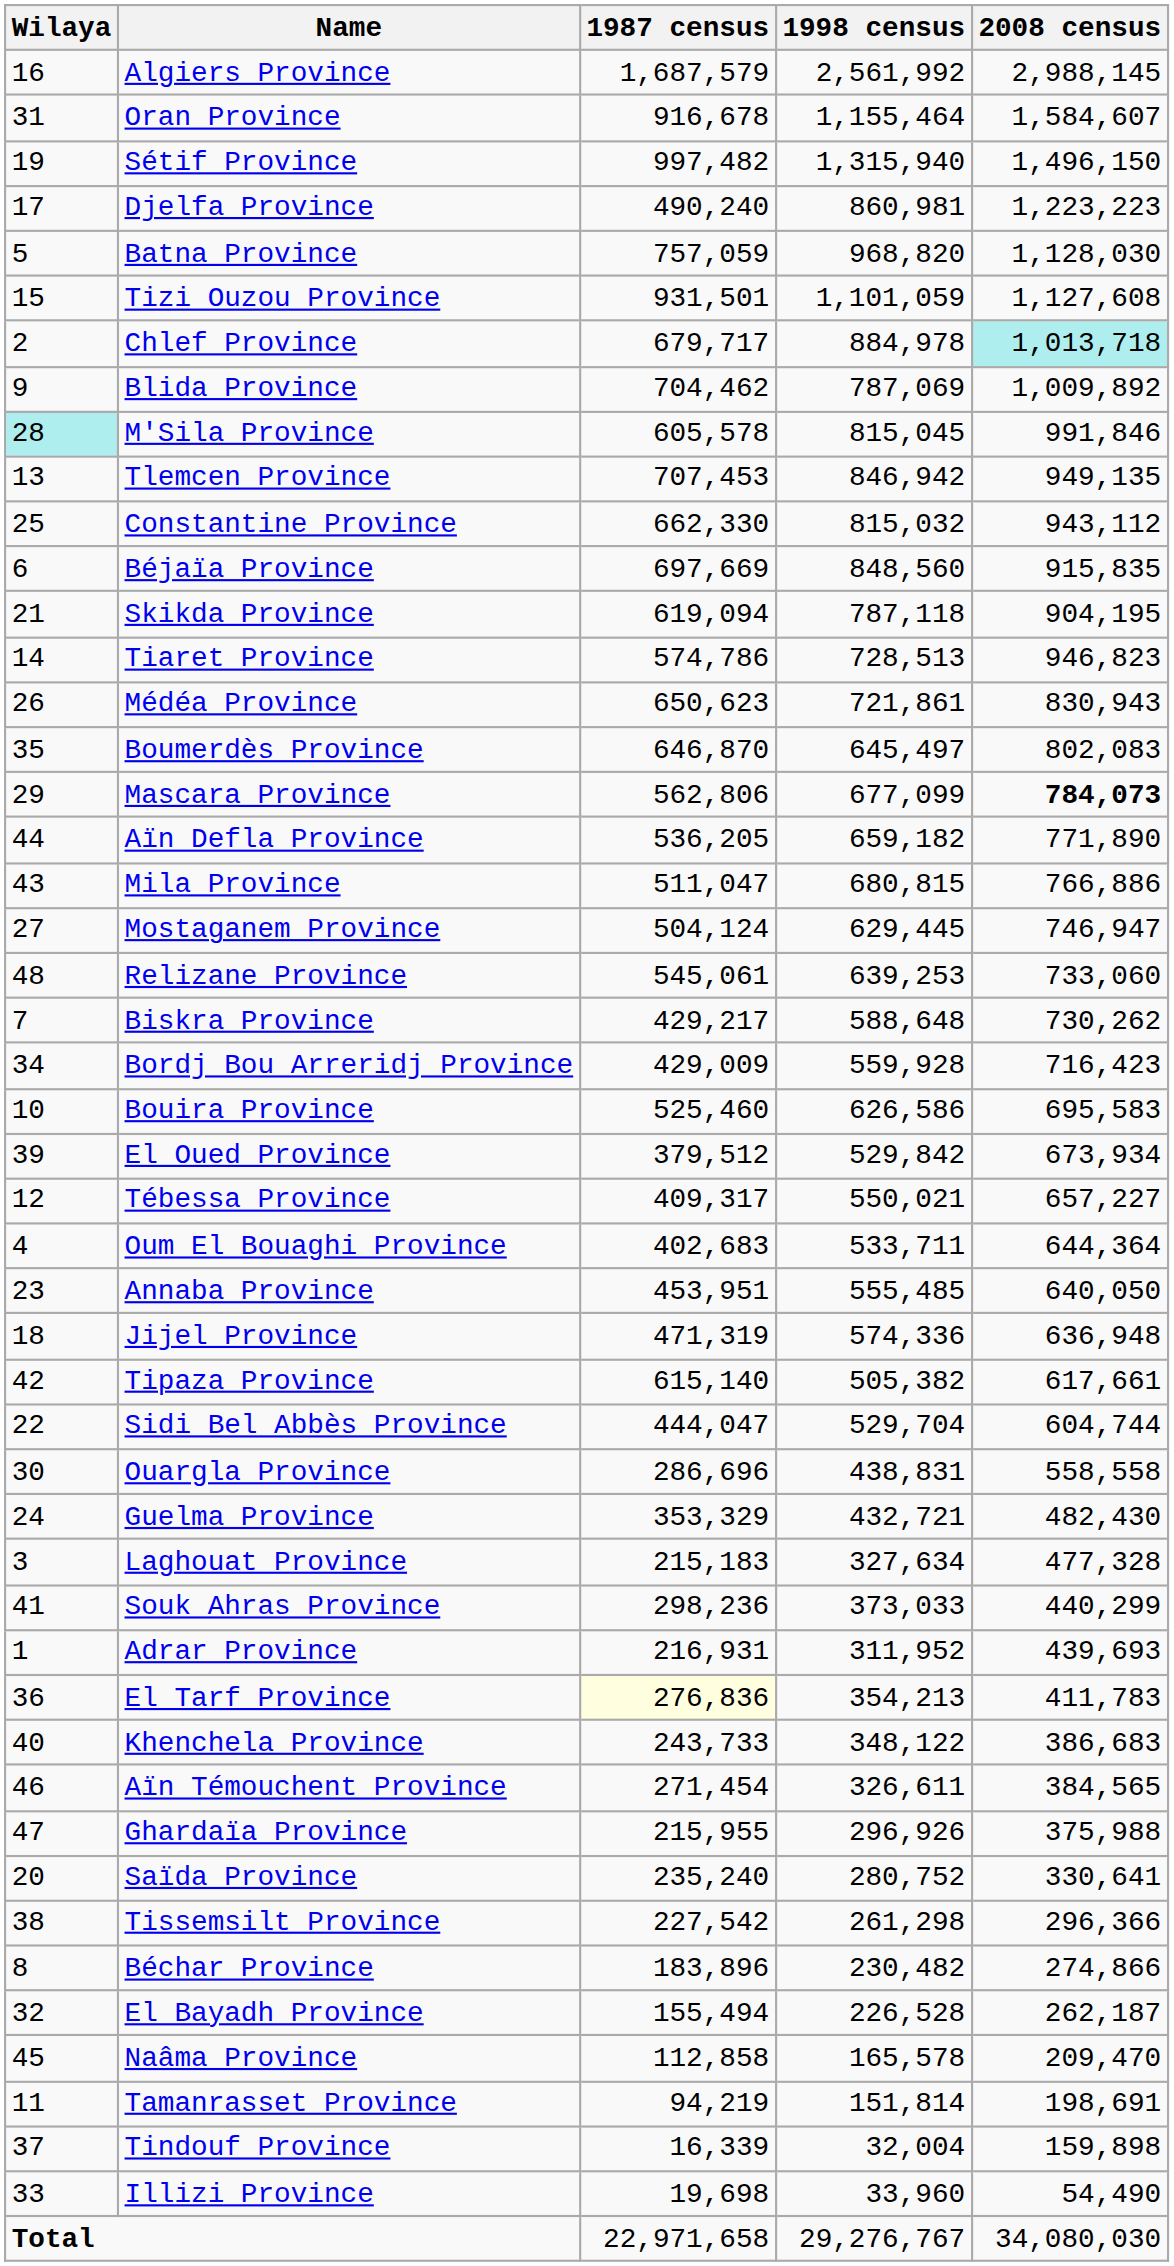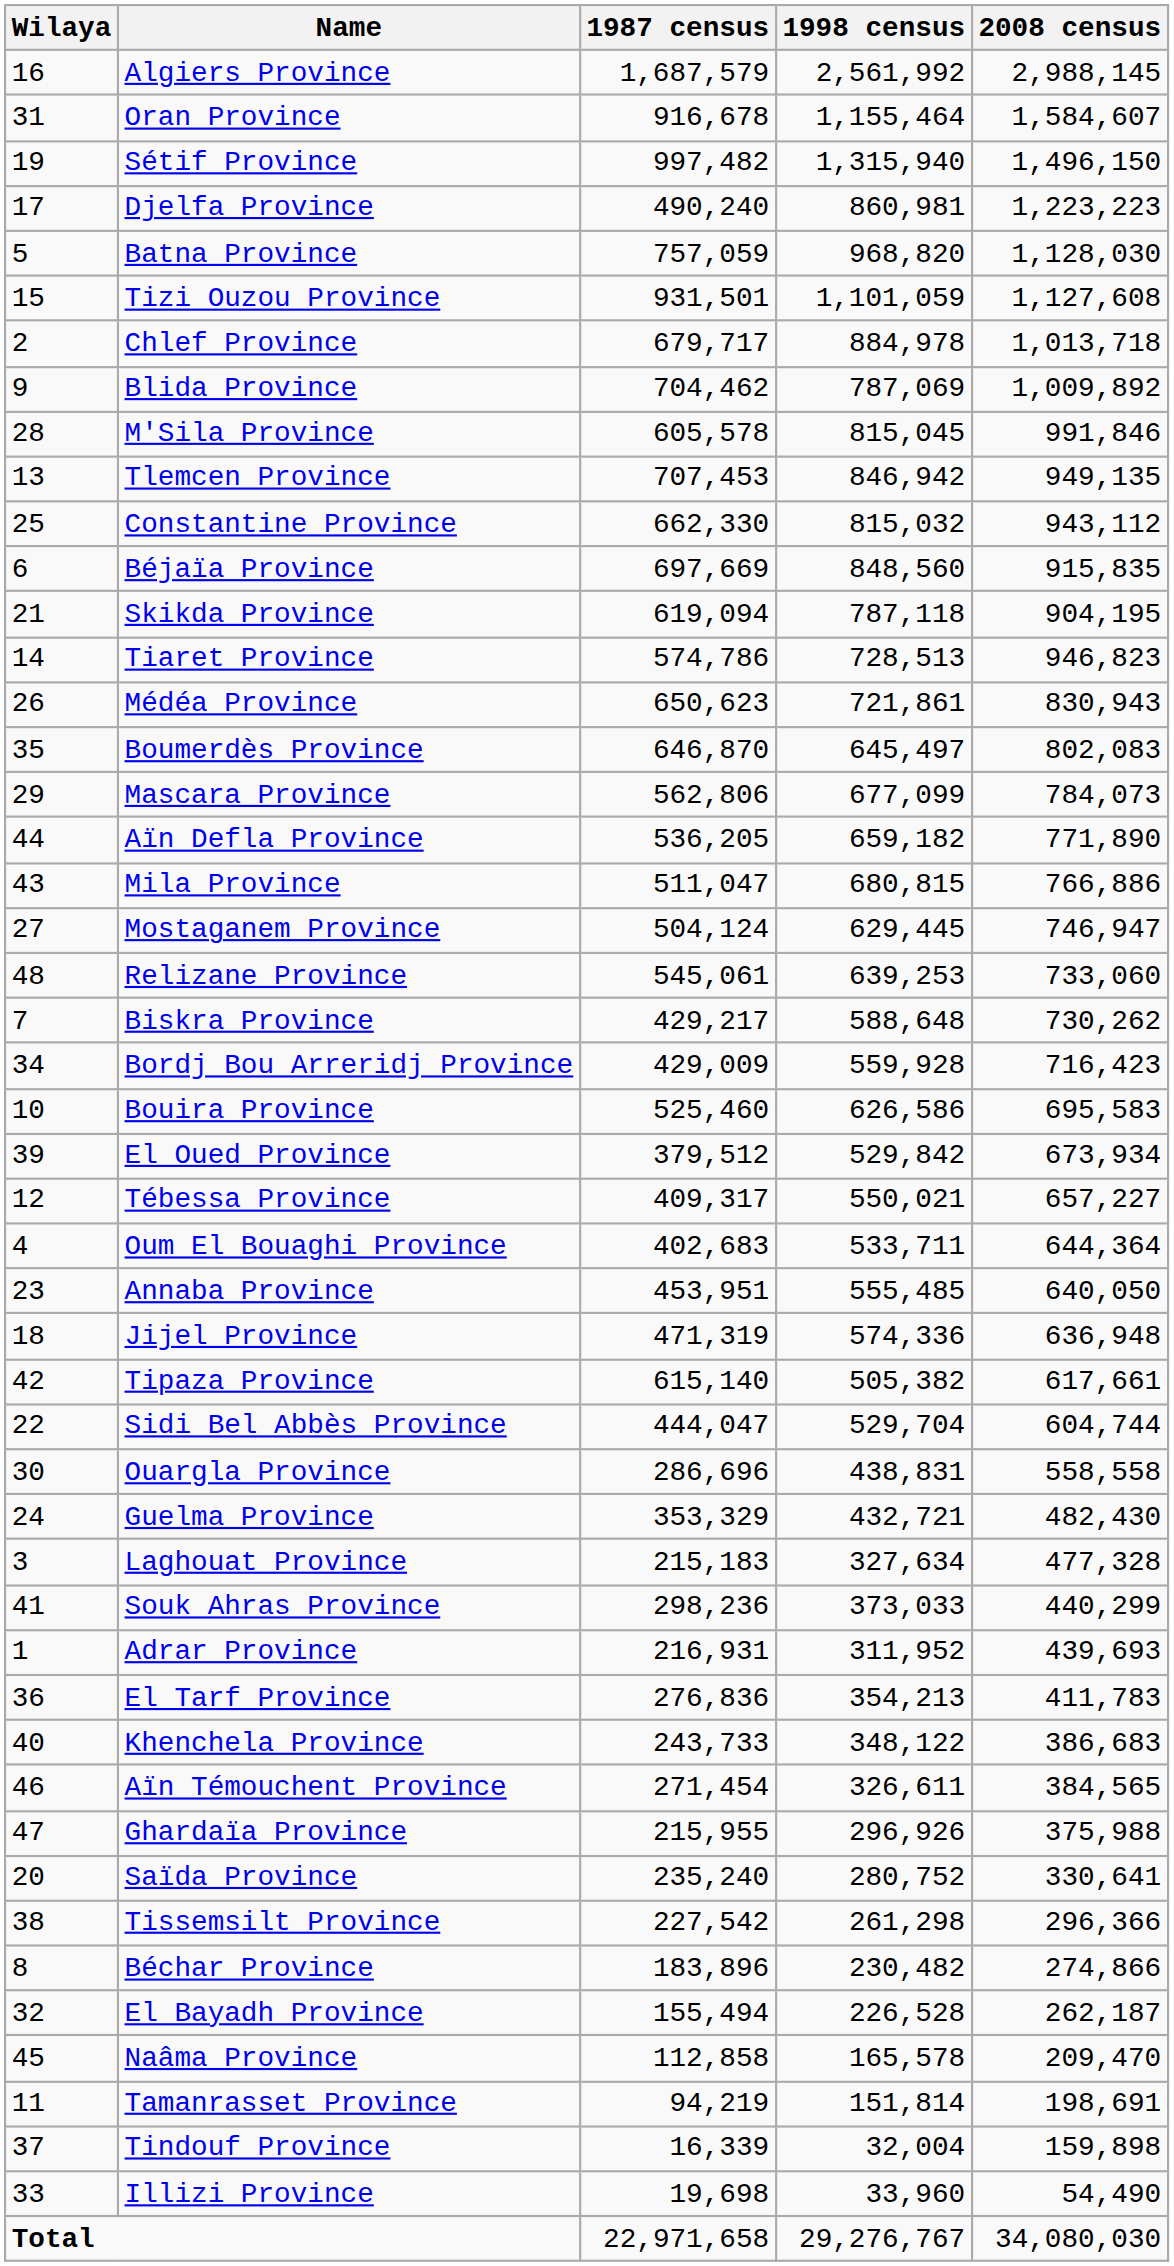(1086, 344) paleturquoise background -> (1086, 344) no background
(28, 434) paleturquoise background -> (28, 434) no background
(1103, 795) bold -> (1103, 795) normal
(711, 1697) lightyellow background -> (711, 1697) no background
